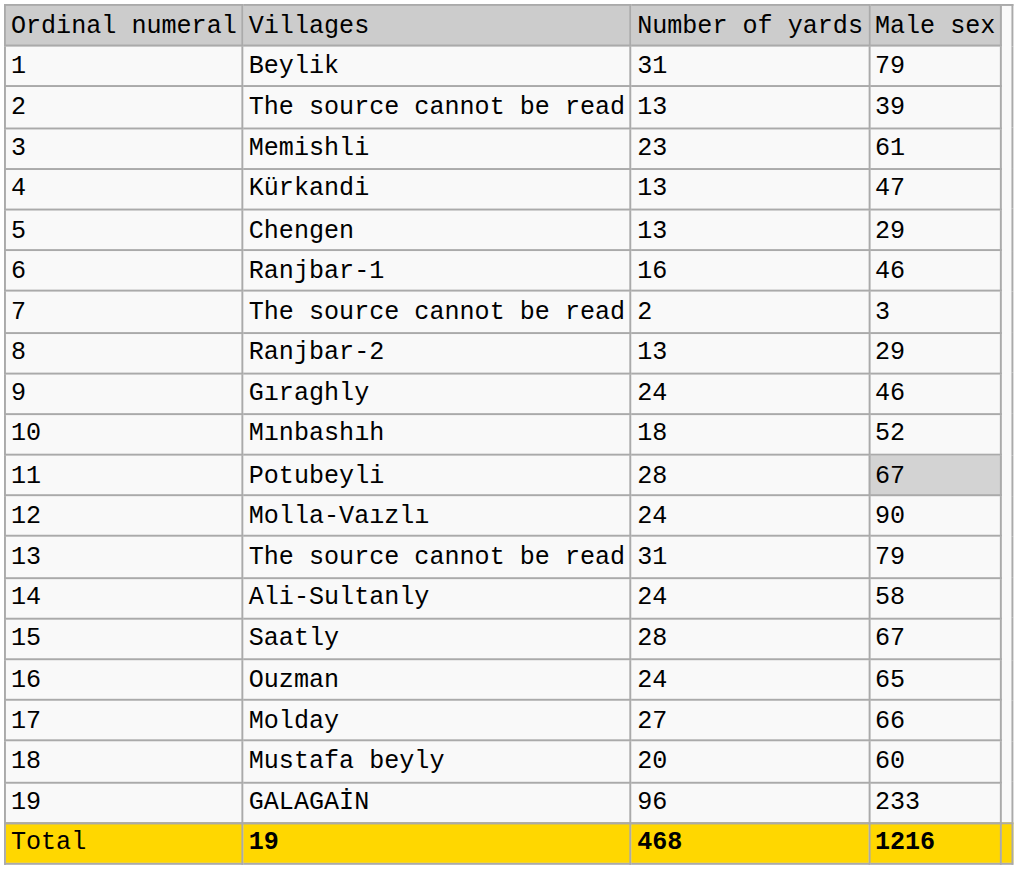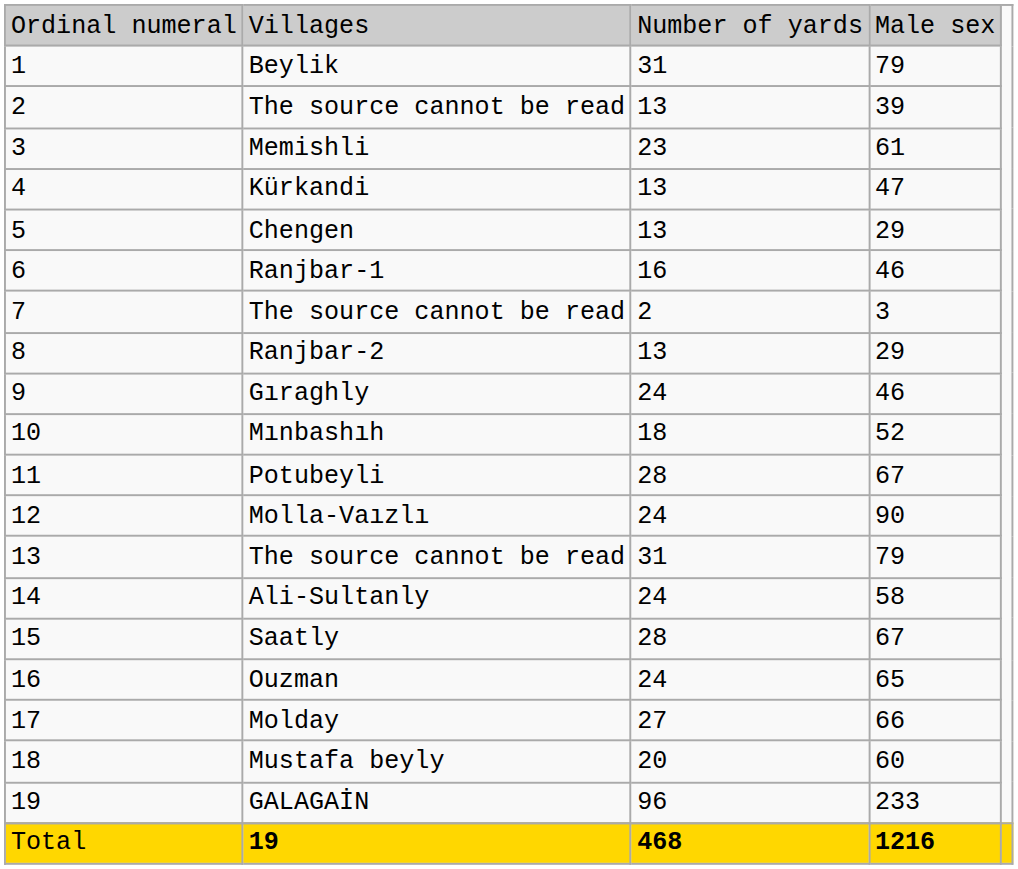(890, 475) lightgrey background -> (890, 475) no background
